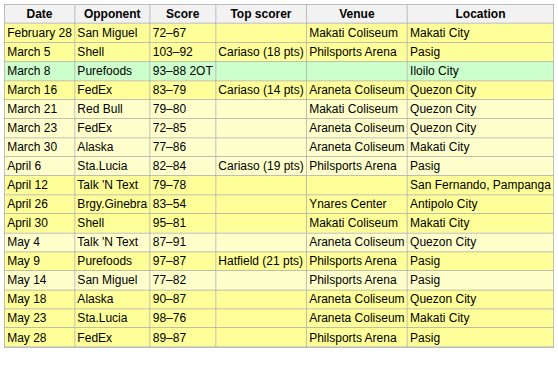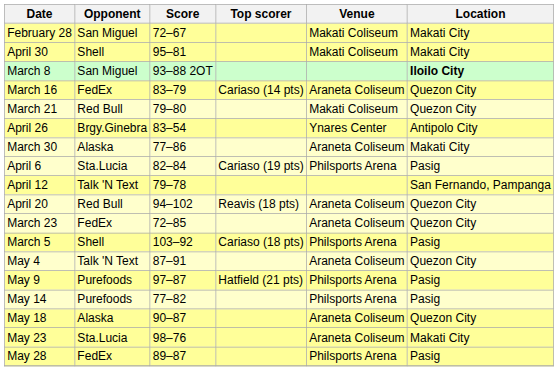rows swapped: (29, 52) <-> (27, 223)
(105, 71) Purefoods -> (107, 71) San Miguel
(434, 71) normal -> (437, 71) bold
rows swapped: (32, 128) <-> (27, 204)
+ row: (27, 204)
(107, 280) San Miguel -> (105, 299) Purefoods
